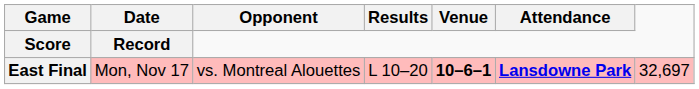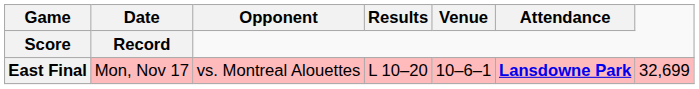(464, 70) bold -> (464, 70) normal
(664, 70) 32,697 -> (664, 70) 32,699
